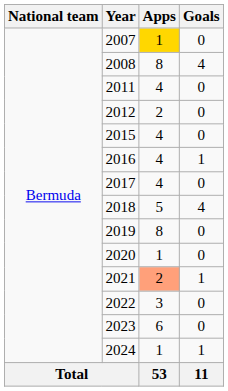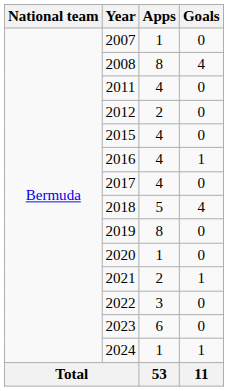(159, 40) gold background -> (159, 40) no background
(159, 278) lightsalmon background -> (159, 278) no background
